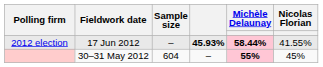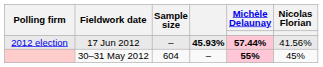(250, 42) 58.44% -> (250, 42) 57.44%
(295, 42) 41.55% -> (295, 42) 41.56%
